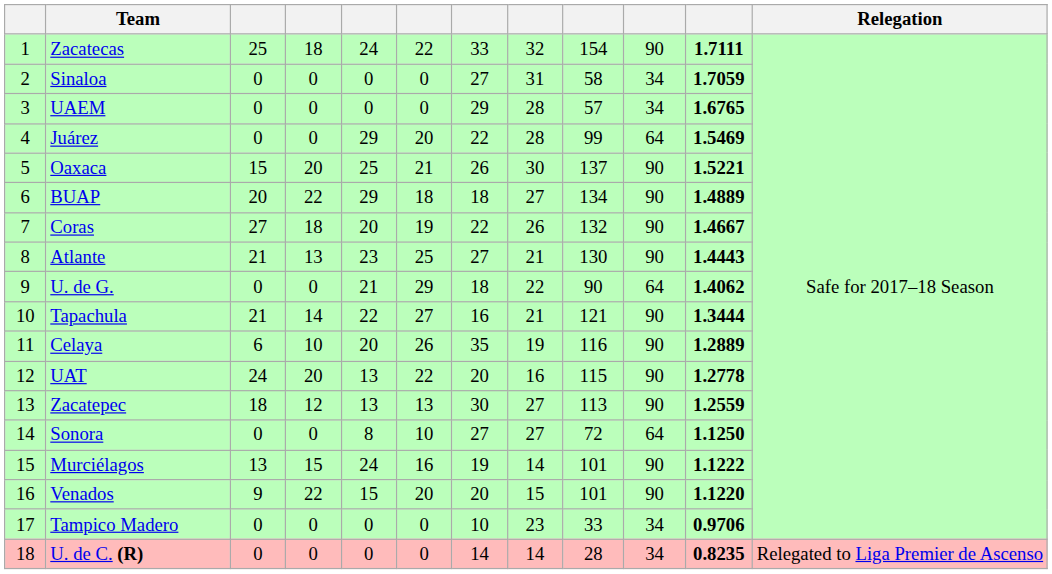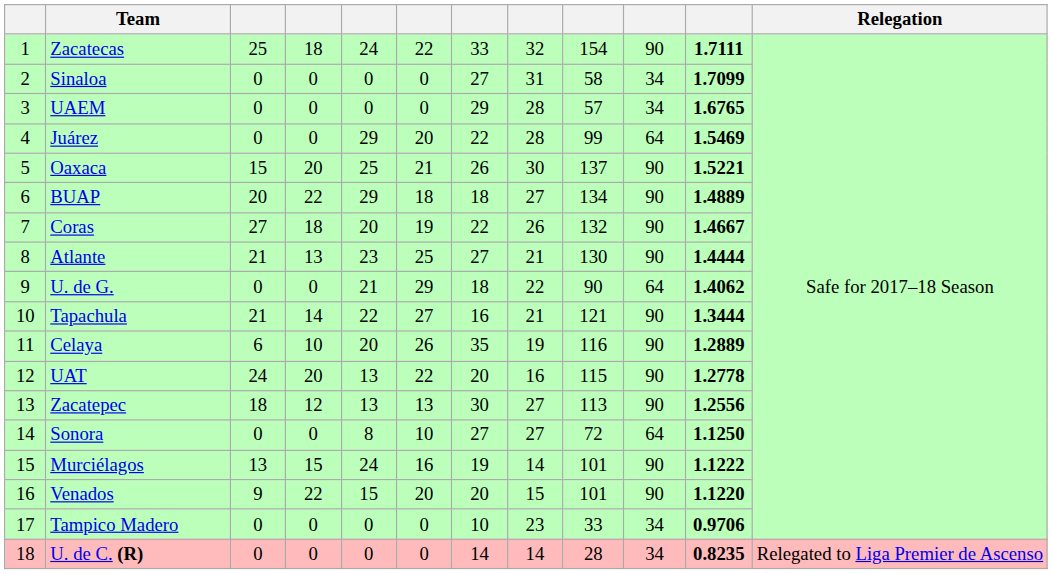(719, 78) 1.7059 -> (719, 78) 1.7099
(719, 256) 1.4443 -> (719, 256) 1.4444
(719, 405) 1.2559 -> (719, 405) 1.2556
